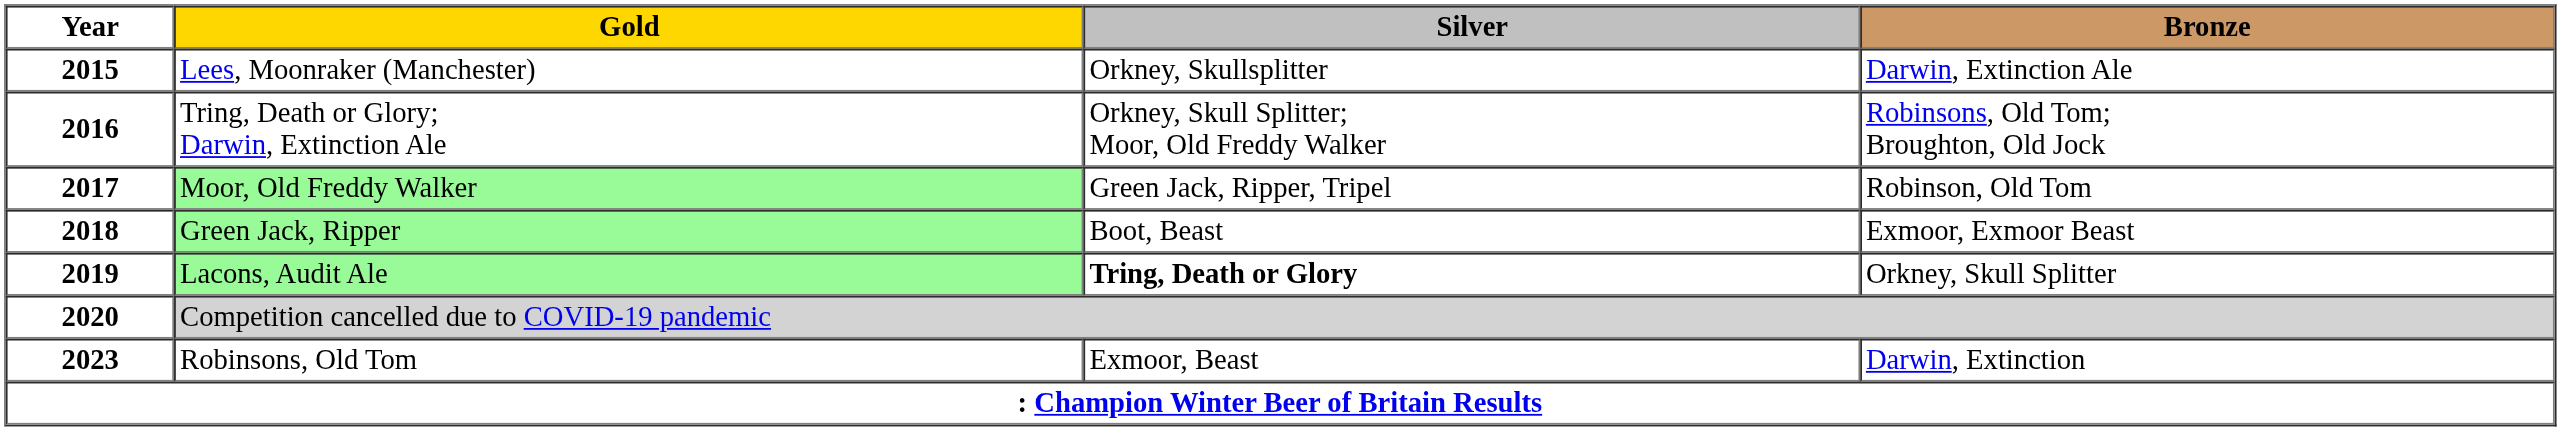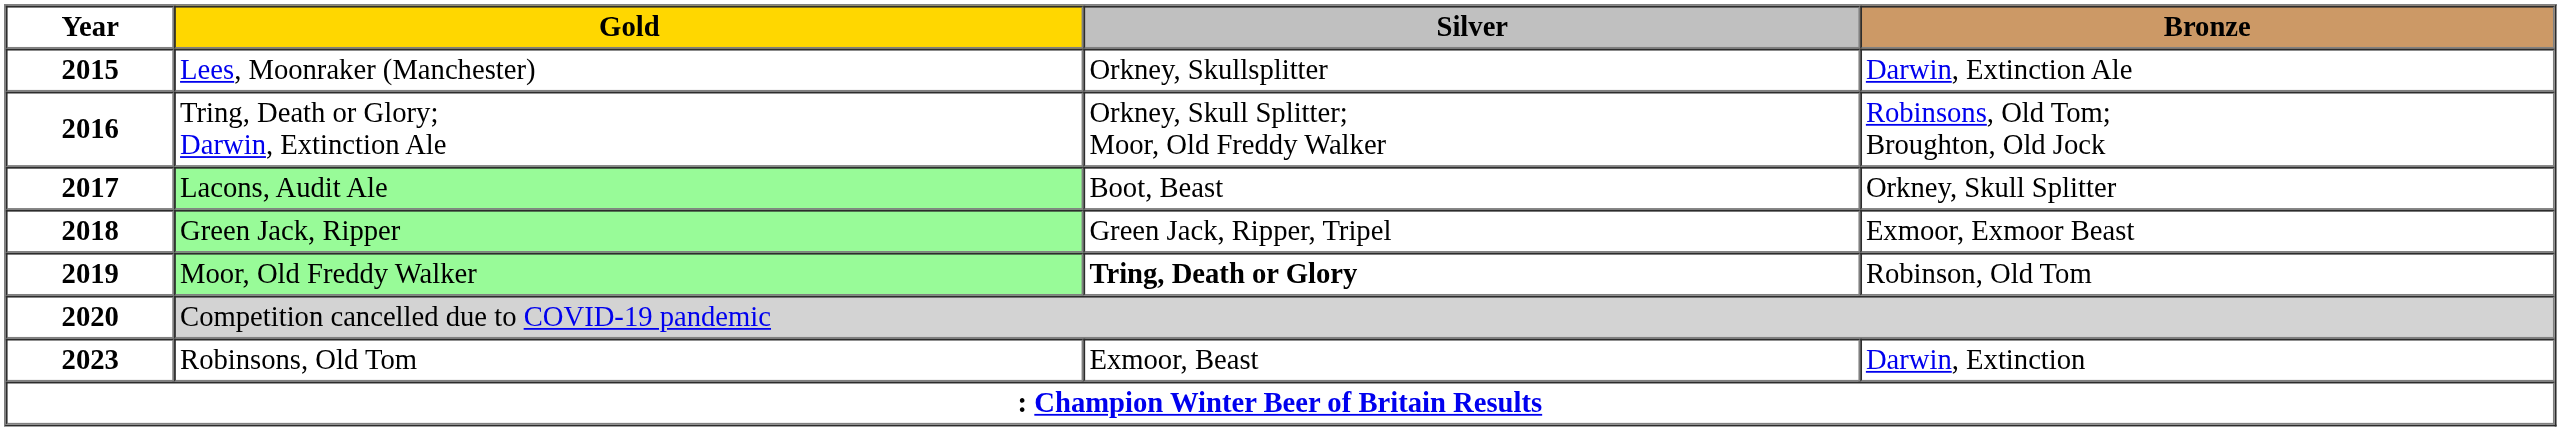(328, 187) Moor, Old Freddy Walker -> (284, 187) Lacons, Audit Ale
(1240, 187) Green Jack, Ripper, Tripel -> (1156, 187) Boot, Beast
(1979, 187) Robinson, Old Tom -> (1991, 187) Orkney, Skull Splitter
(1156, 230) Boot, Beast -> (1240, 230) Green Jack, Ripper, Tripel
(284, 273) Lacons, Audit Ale -> (328, 273) Moor, Old Freddy Walker
(1991, 273) Orkney, Skull Splitter -> (1979, 273) Robinson, Old Tom
